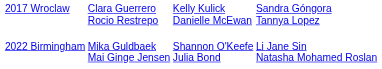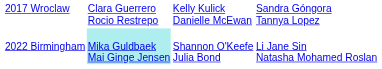(129, 52) no background -> (129, 52) paleturquoise background
